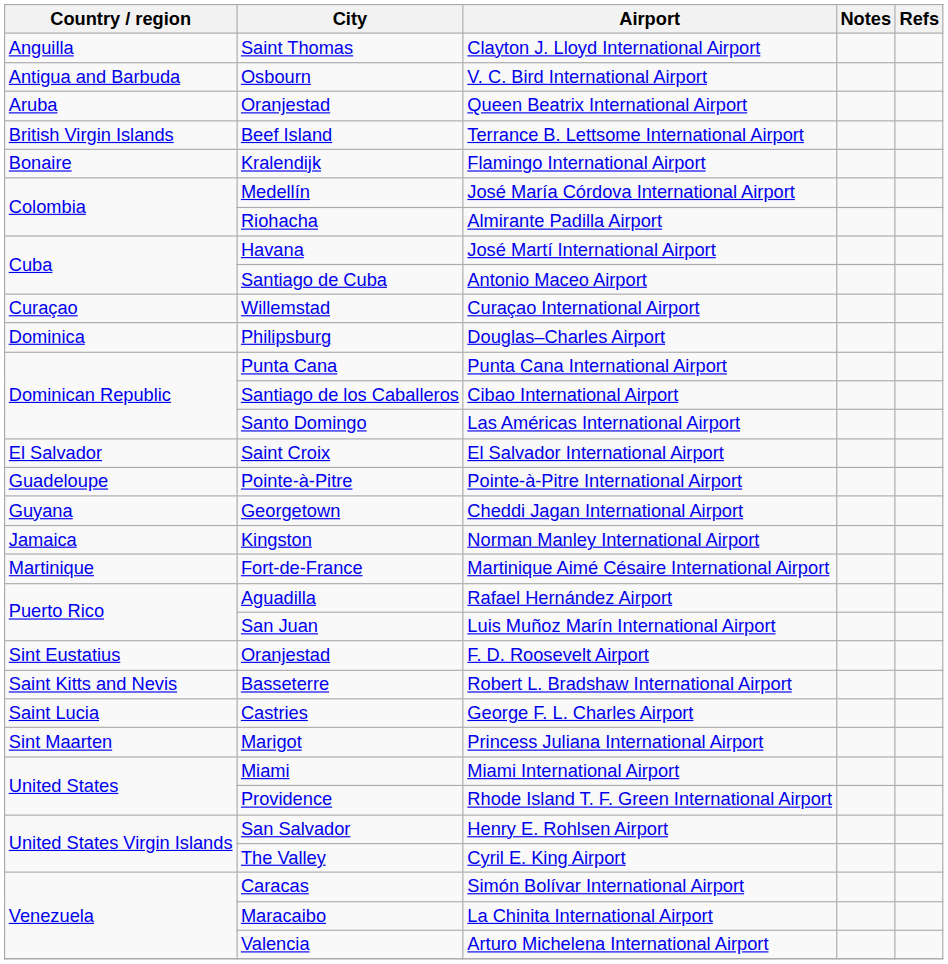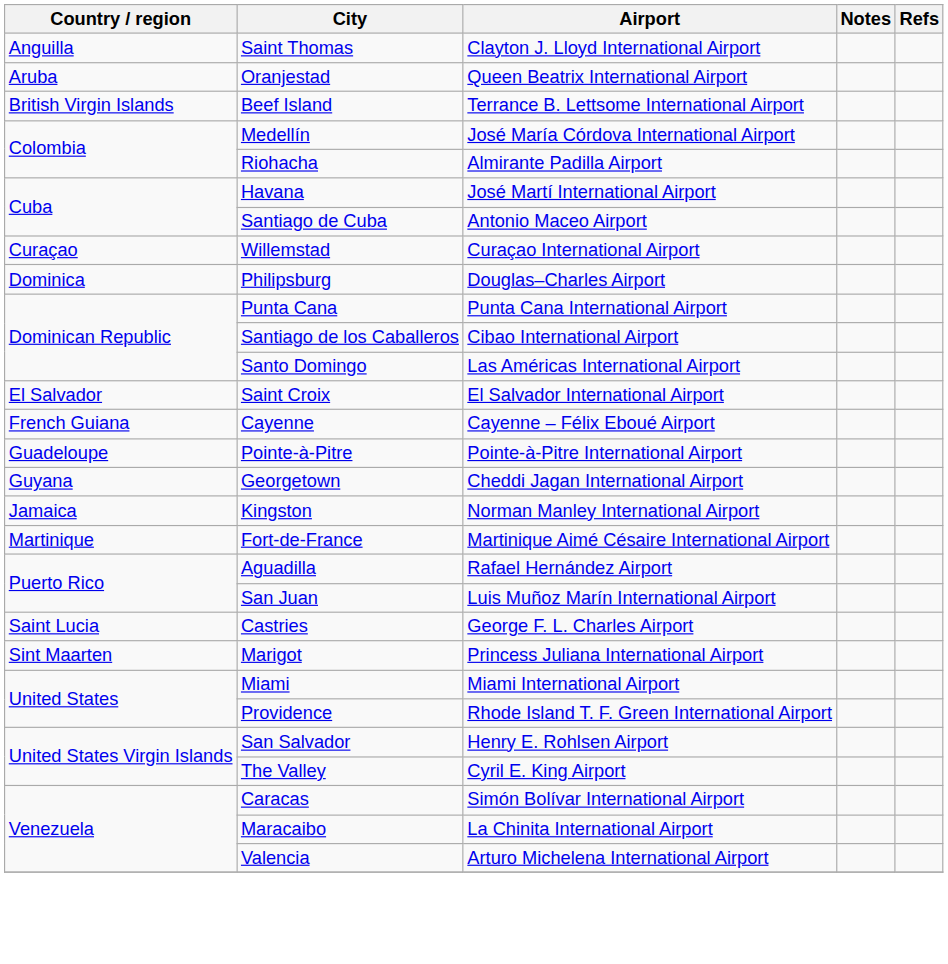- row: (587, 76)
- row: (586, 163)
+ row: (591, 423)
- row: (558, 655)
- row: (630, 684)
